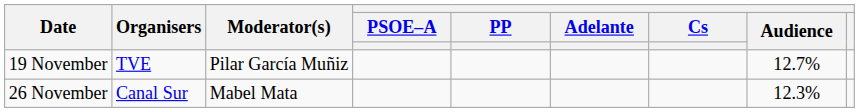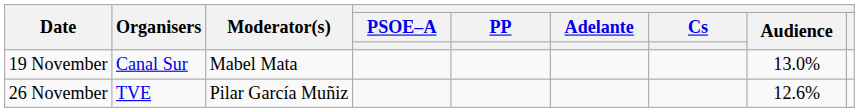(134, 64) TVE -> (152, 64) Canal Sur
(279, 64) Pilar García Muñiz -> (254, 64) Mabel Mata
(797, 64) 12.7% -> (797, 64) 13.0%
(152, 92) Canal Sur -> (134, 92) TVE
(254, 92) Mabel Mata -> (279, 92) Pilar García Muñiz
(797, 92) 12.3% -> (797, 92) 12.6%
